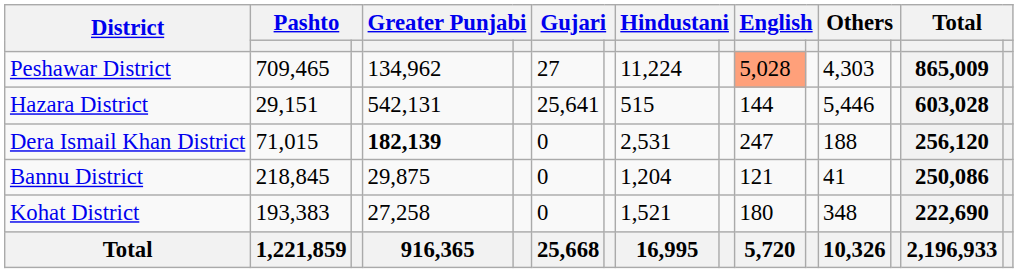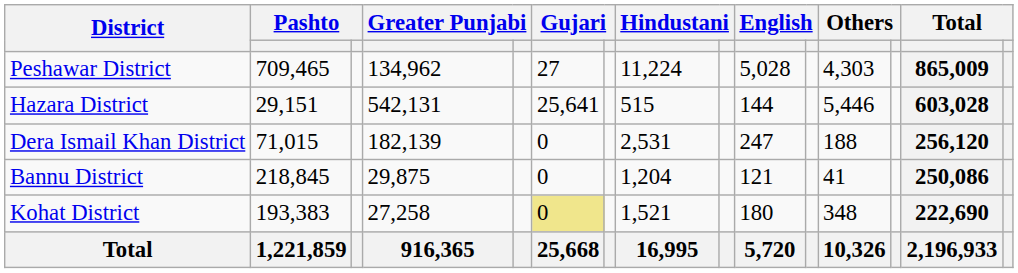(765, 69) lightsalmon background -> (765, 69) no background
(405, 141) bold -> (405, 141) normal
(543, 213) no background -> (543, 213) khaki background
